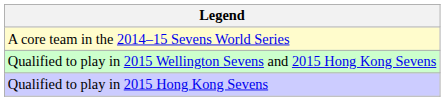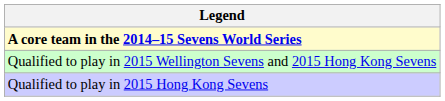(149, 38) normal -> (155, 38) bold
